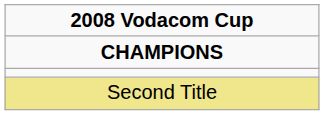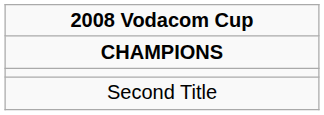(162, 93) khaki background -> (162, 93) no background
